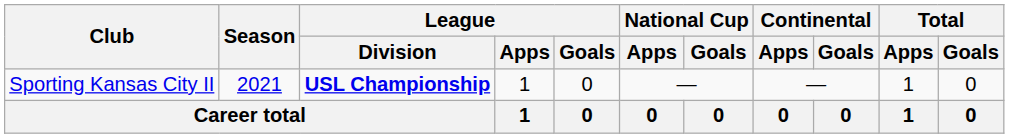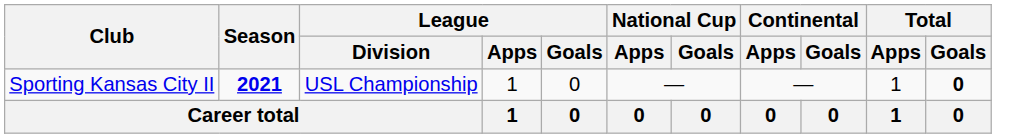(259, 84) normal -> (259, 84) bold
(397, 84) bold -> (391, 84) normal
(971, 84) normal -> (958, 84) bold
